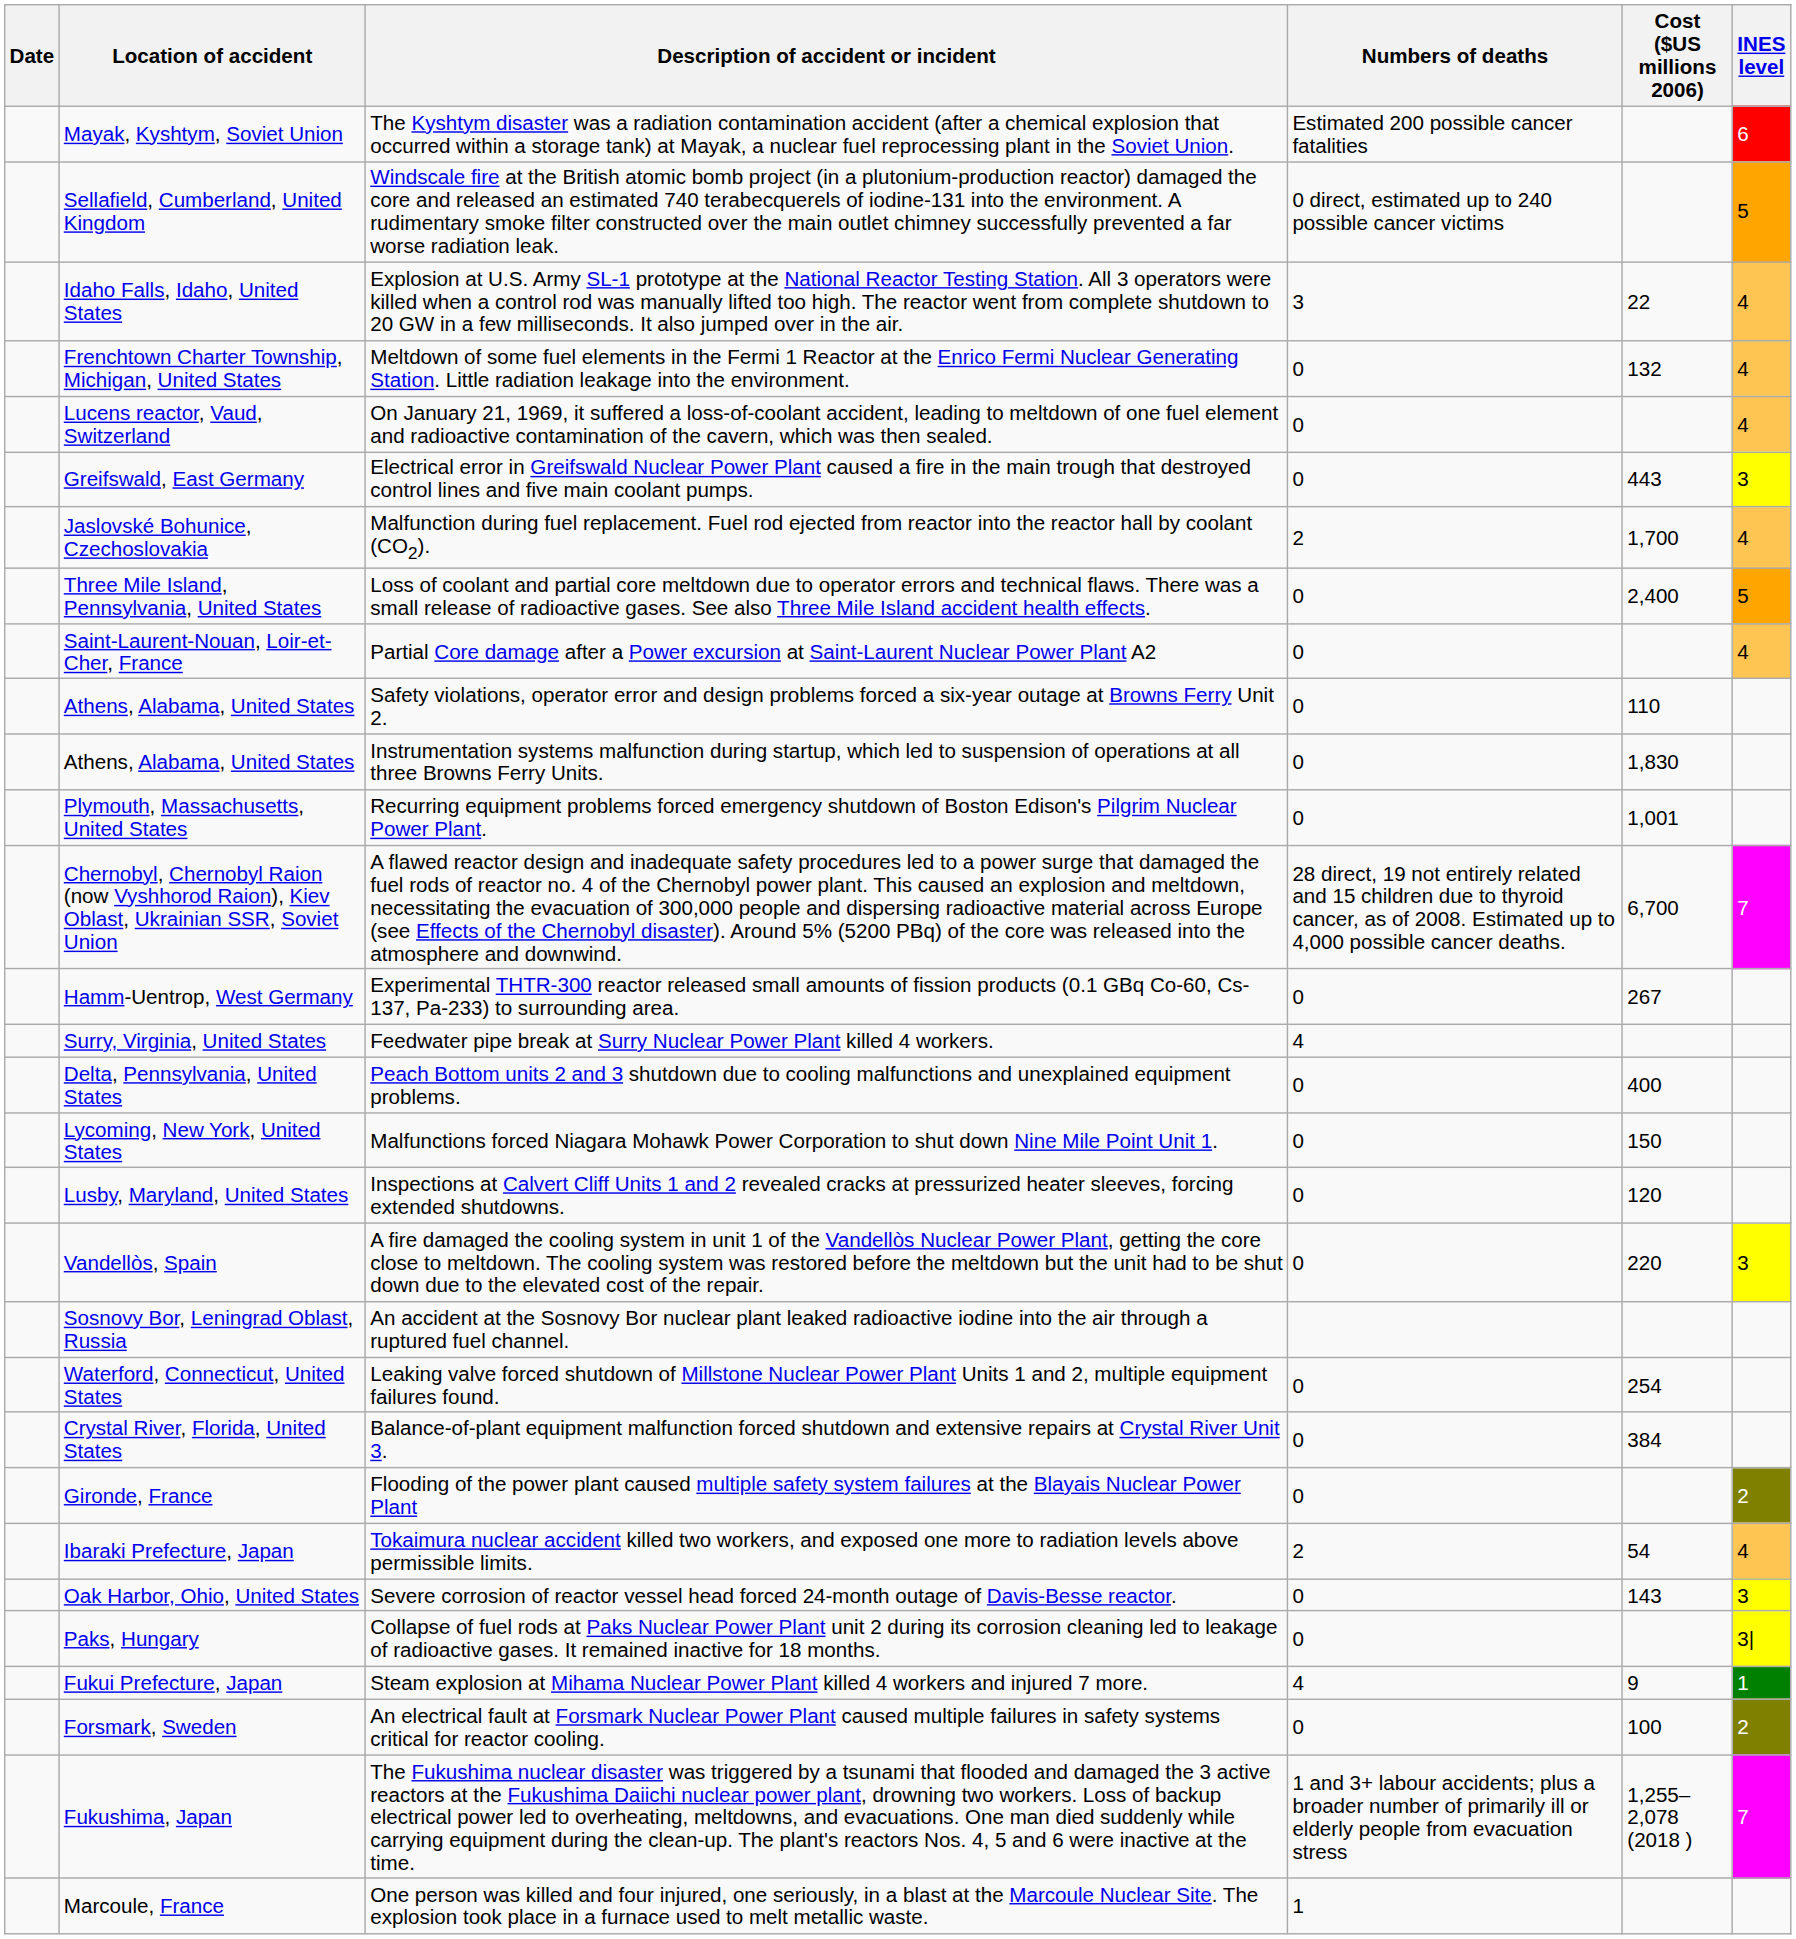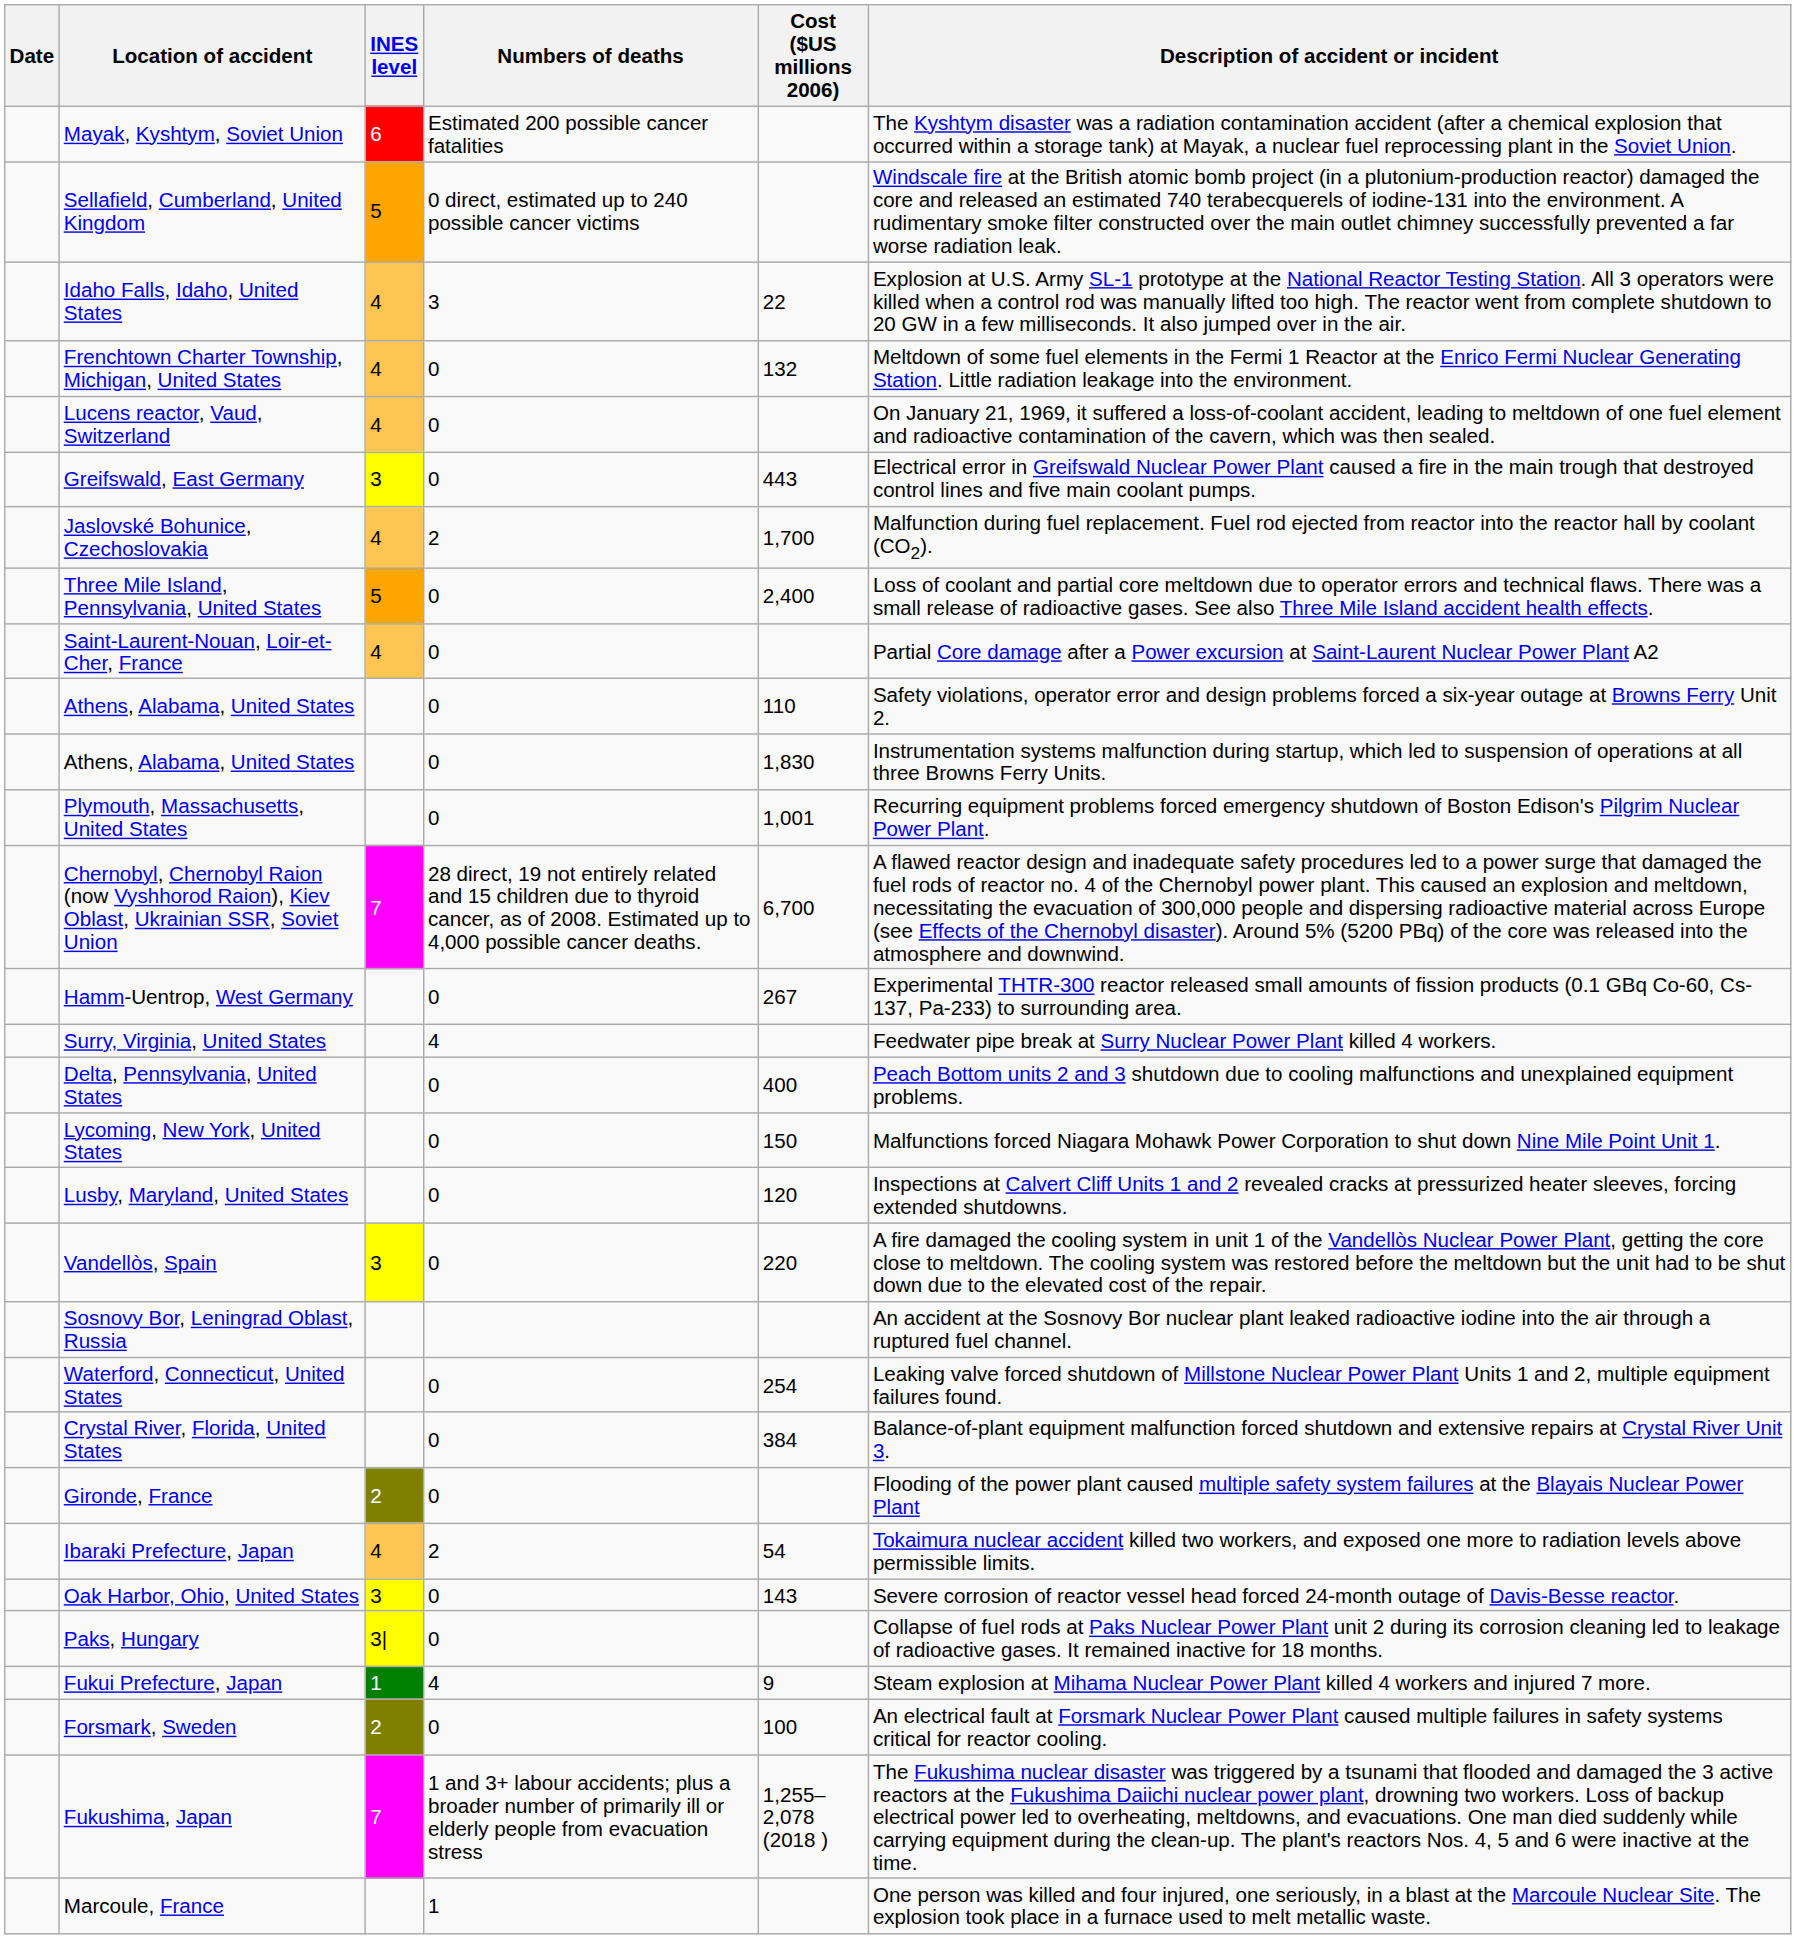columns swapped: (826, 56) <-> (1761, 56)
